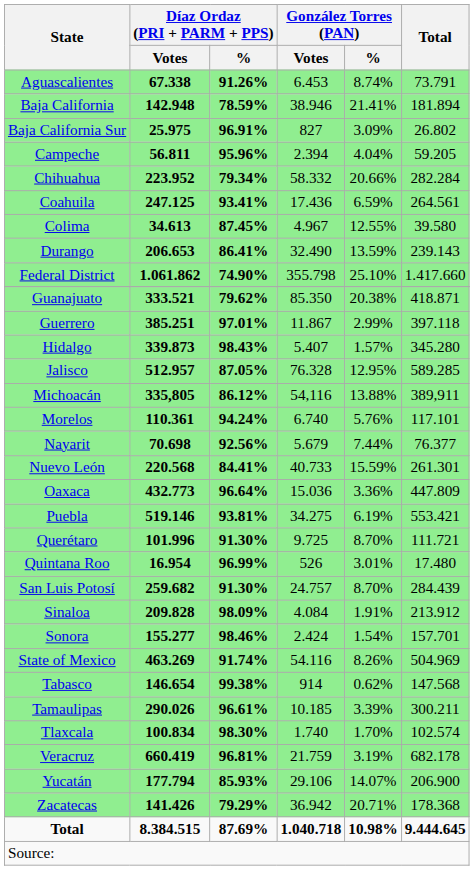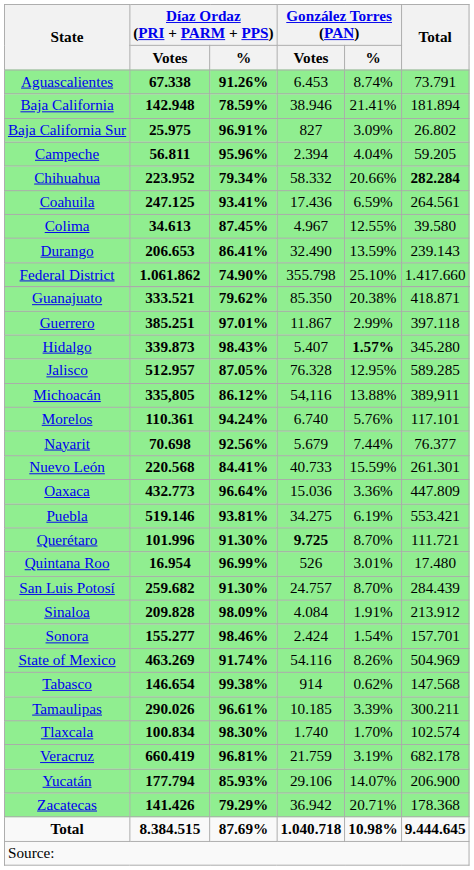(435, 178) normal -> (435, 178) bold
(373, 347) normal -> (373, 347) bold
(311, 539) normal -> (311, 539) bold
